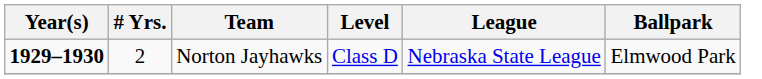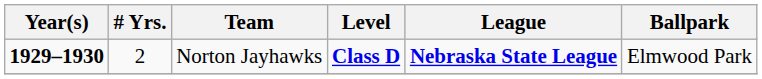(365, 56) normal -> (366, 56) bold
(504, 56) normal -> (514, 56) bold
